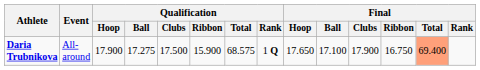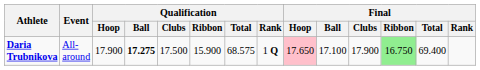(141, 51) normal -> (141, 51) bold
(300, 51) no background -> (300, 51) pink background
(399, 51) no background -> (399, 51) lightgreen background
(432, 51) lightsalmon background -> (432, 51) no background
